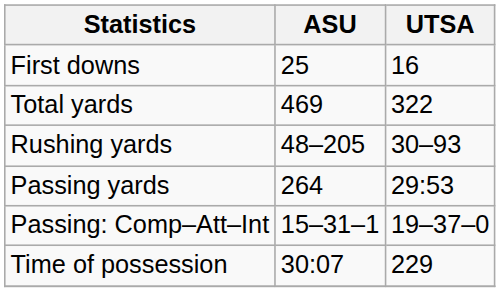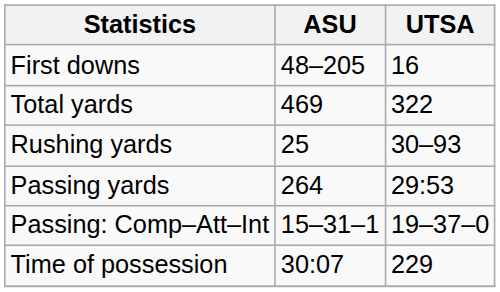(295, 64) 25 -> (323, 64) 48–205
(323, 145) 48–205 -> (295, 145) 25
